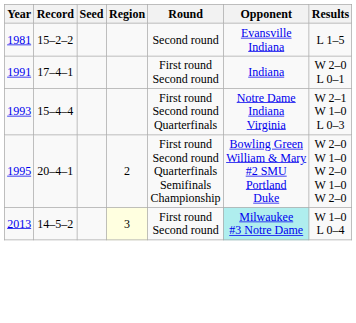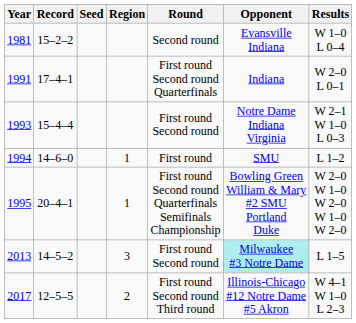(330, 39) L 1–5 -> (330, 39) W 1–0 L 0–4
(186, 72) First round Second round -> (186, 79) First round Second round Quarterfinals
(186, 111) First round Second round Quarterfinals -> (186, 125) First round Second round
+ row: (19, 157)
(127, 171) 2 -> (127, 203) 1
(127, 223) lightyellow background -> (127, 256) no background
(330, 223) W 1–0 L 0–4 -> (330, 256) L 1–5
+ row: (19, 295)
